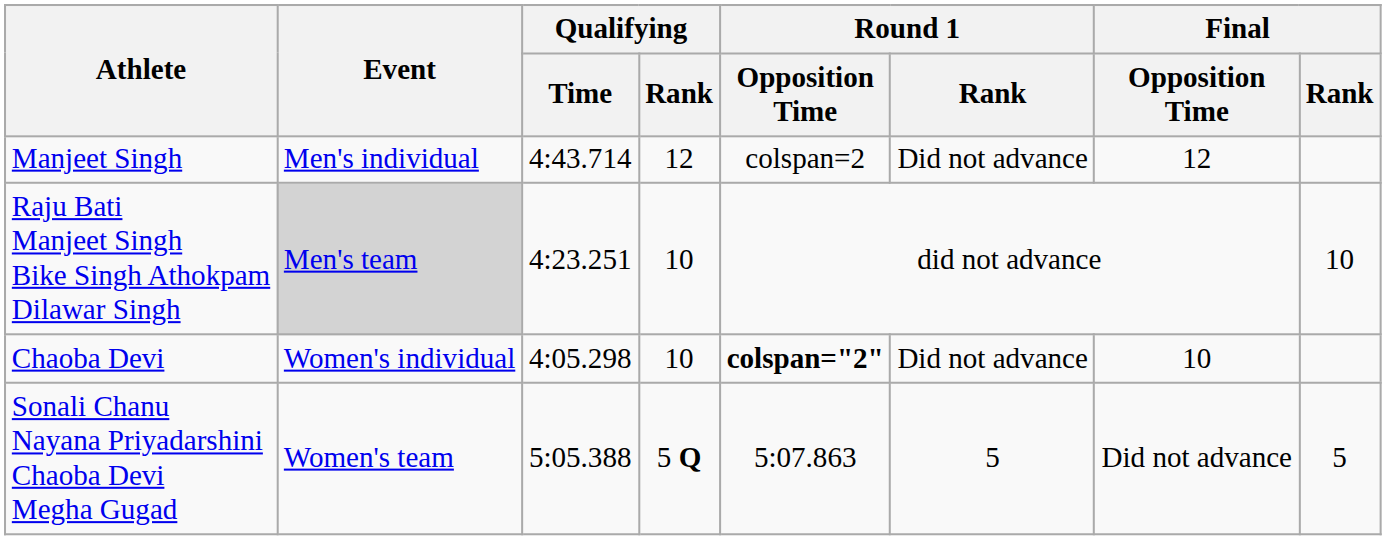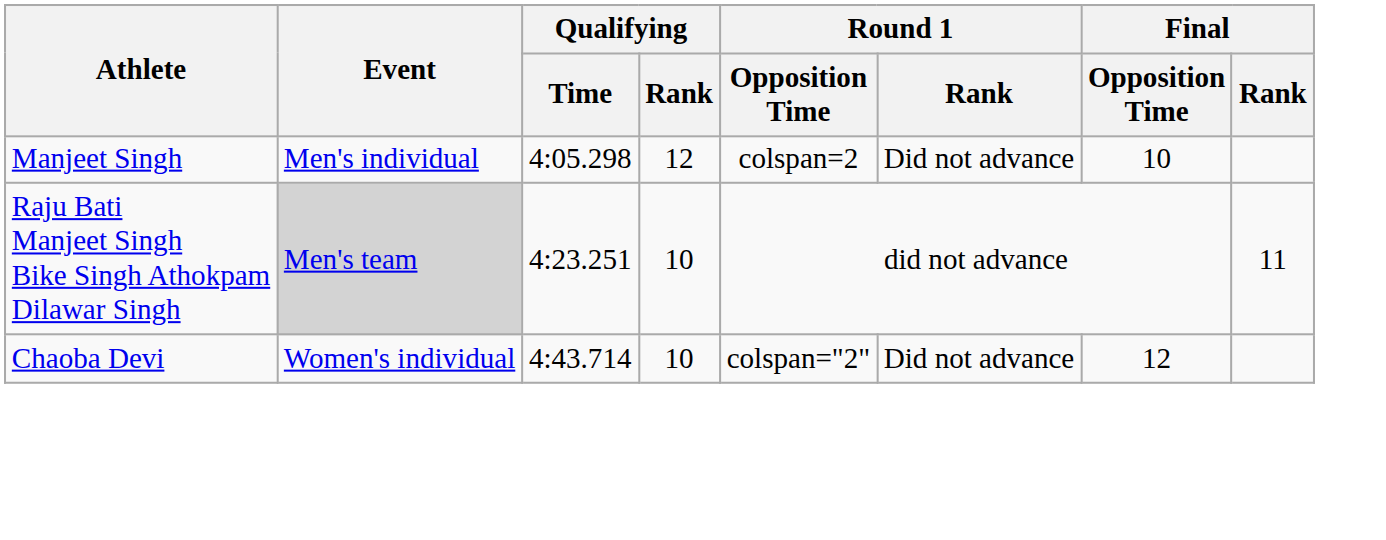(580, 159) 4:43.714 -> (580, 159) 4:05.298
(1197, 159) 12 -> (1157, 159) 10
(1340, 258) 10 -> (1273, 258) 11
(580, 358) 4:05.298 -> (580, 358) 4:43.714
(805, 358) bold -> (798, 358) normal
(1197, 358) 10 -> (1157, 358) 12
- row: (137, 457)
